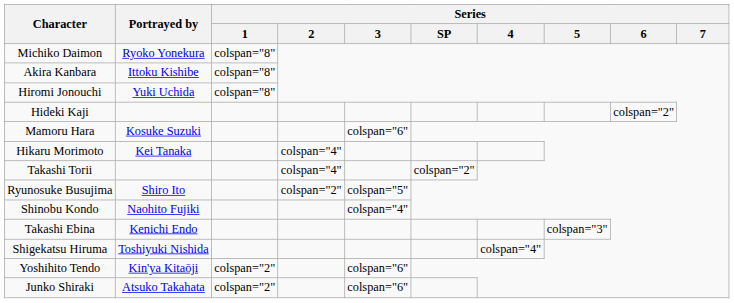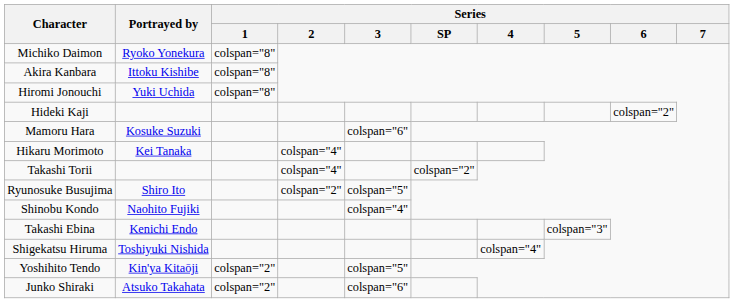(378, 268) colspan="6" -> (378, 268) colspan="5"
